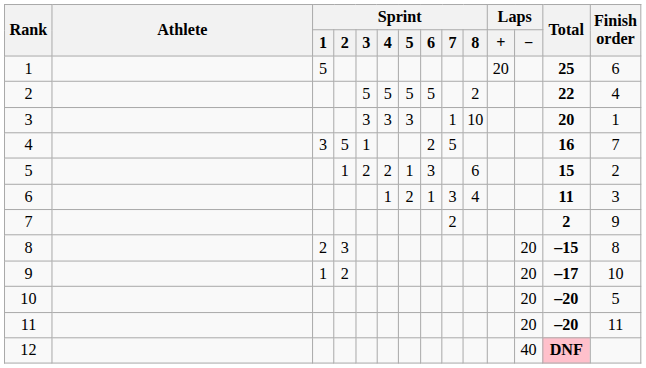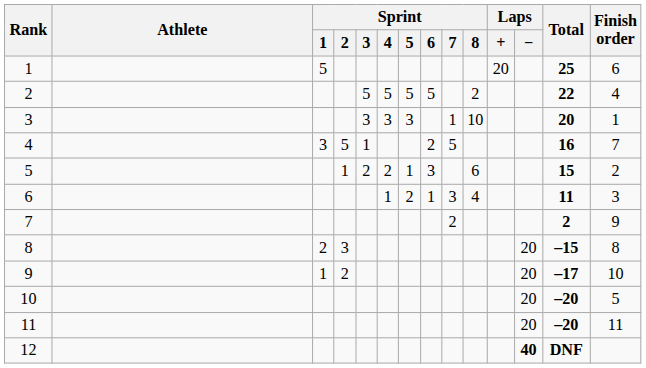(529, 350) normal -> (529, 350) bold
(566, 350) pink background -> (566, 350) no background
